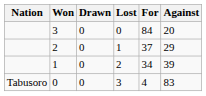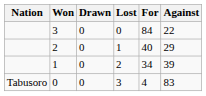(169, 30) 20 -> (169, 30) 22
(147, 47) 37 -> (147, 47) 40
